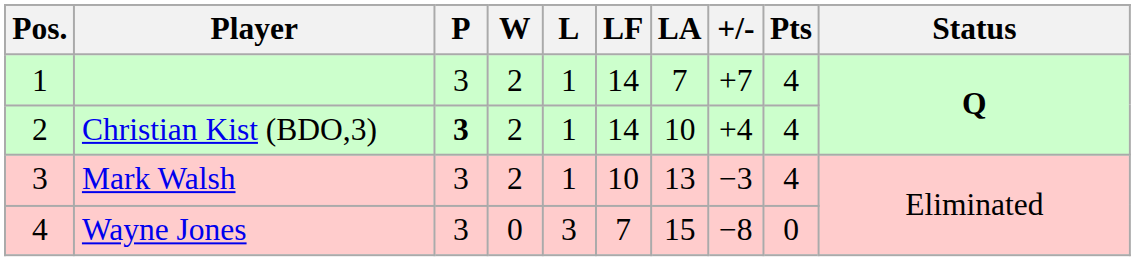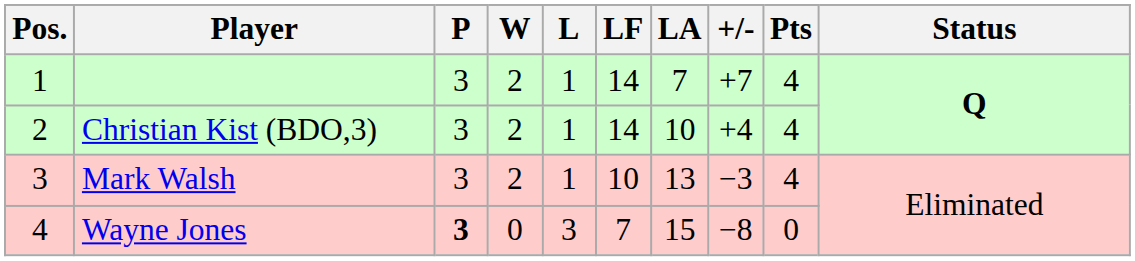(461, 129) bold -> (461, 129) normal
(461, 229) normal -> (461, 229) bold
